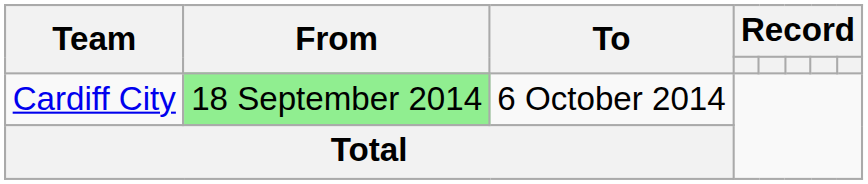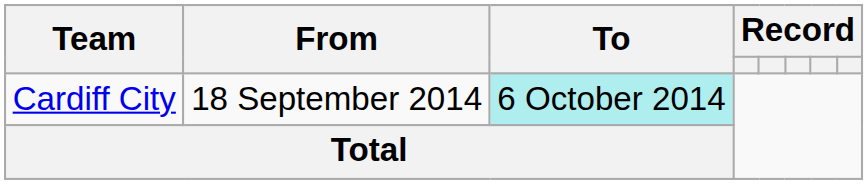(337, 98) lightgreen background -> (337, 98) no background
(611, 98) no background -> (611, 98) paleturquoise background
